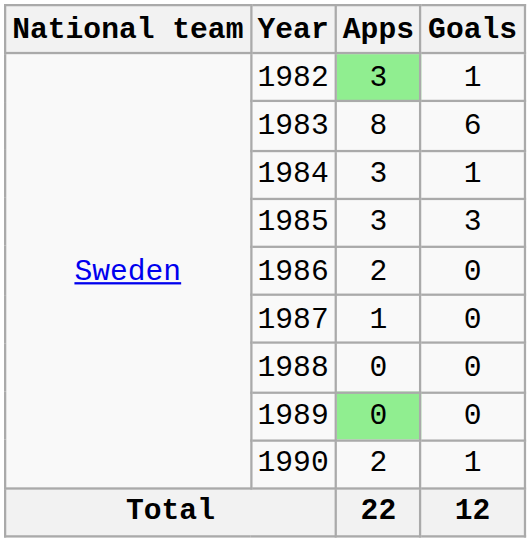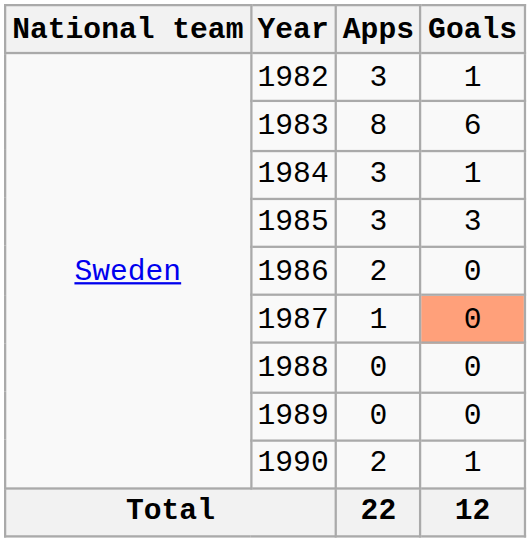(378, 78) lightgreen background -> (378, 78) no background
(473, 319) no background -> (473, 319) lightsalmon background
(378, 416) lightgreen background -> (378, 416) no background
